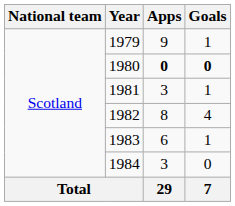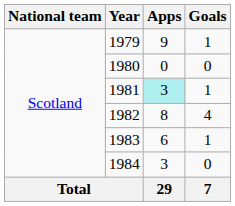(164, 66) bold -> (164, 66) normal
(208, 66) bold -> (208, 66) normal
(164, 90) no background -> (164, 90) paleturquoise background
